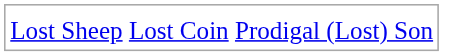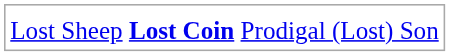(179, 30) normal -> (182, 30) bold
